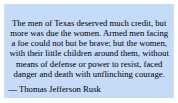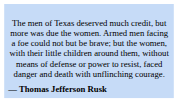(55, 89) normal -> (58, 89) bold
